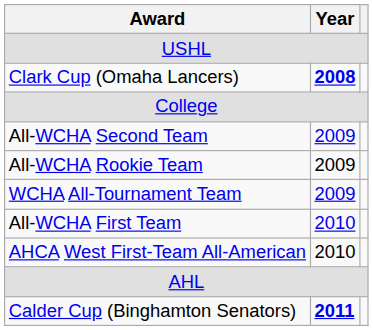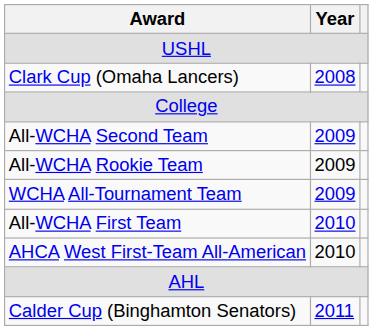(335, 77) bold -> (335, 77) normal
(334, 310) bold -> (334, 310) normal
